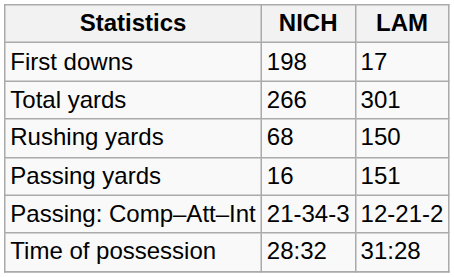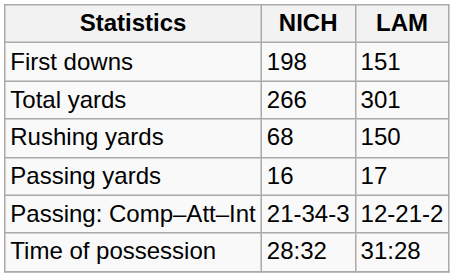(374, 61) 17 -> (381, 61) 151
(381, 175) 151 -> (374, 175) 17
